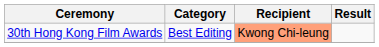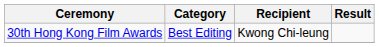(283, 33) lightsalmon background -> (283, 33) no background
